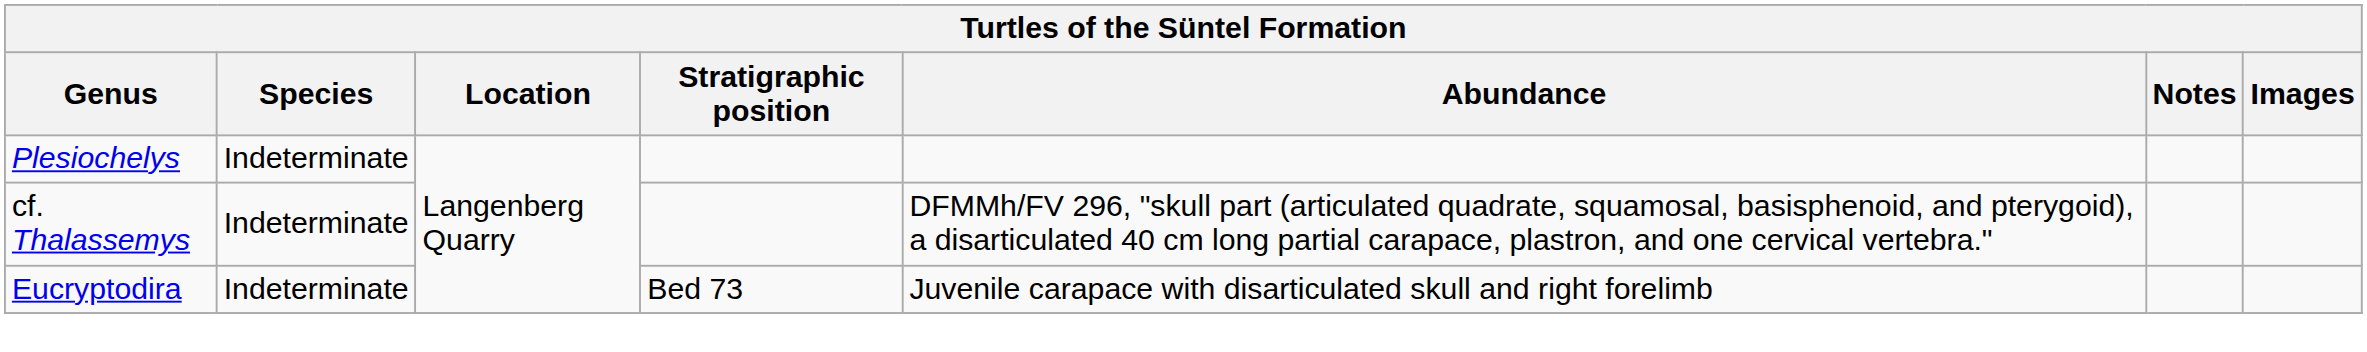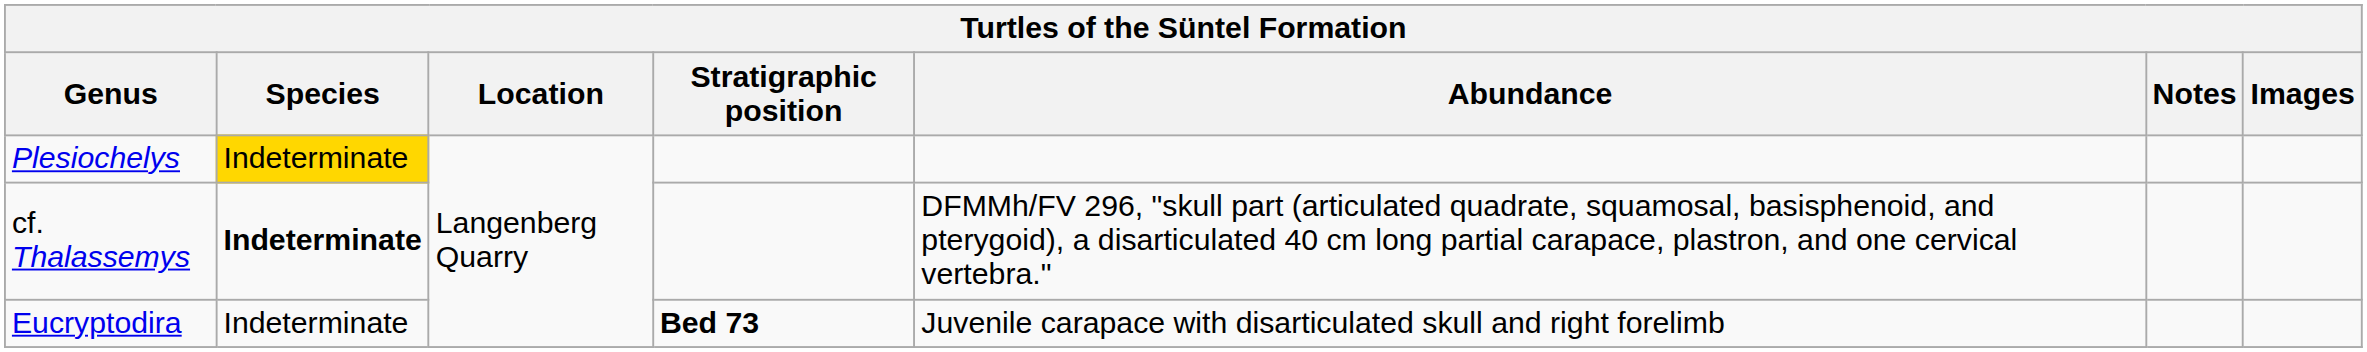(316, 158) no background -> (316, 158) gold background
(316, 223) normal -> (323, 240) bold
(695, 288) normal -> (710, 322) bold
